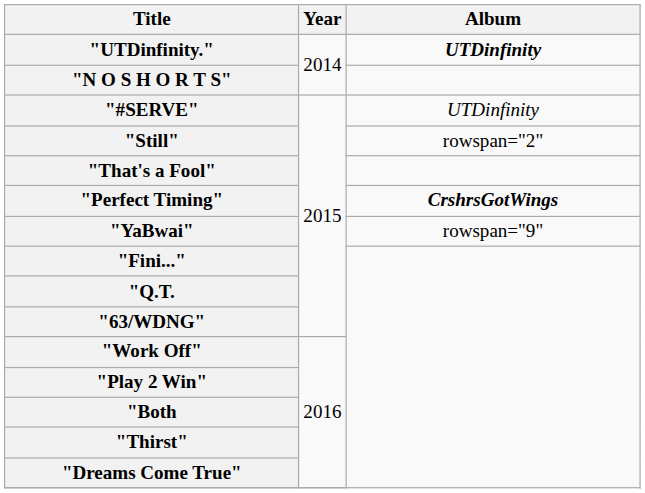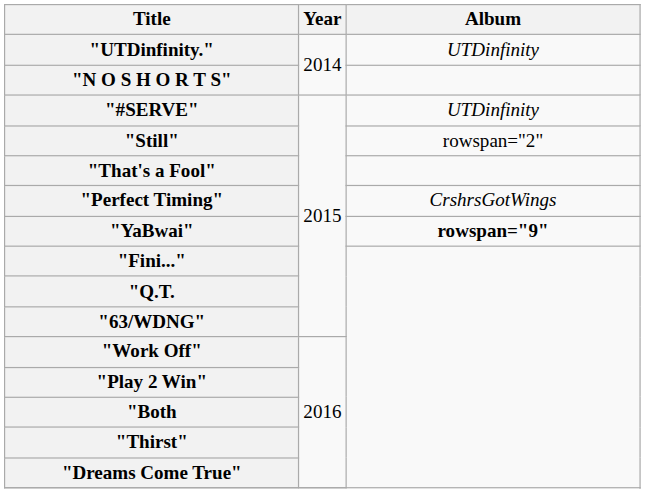(493, 49) bold -> (493, 49) normal
(493, 200) bold -> (493, 200) normal
(493, 230) normal -> (493, 230) bold
